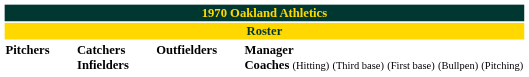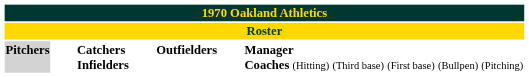(28, 49) no background -> (28, 49) lightgrey background
